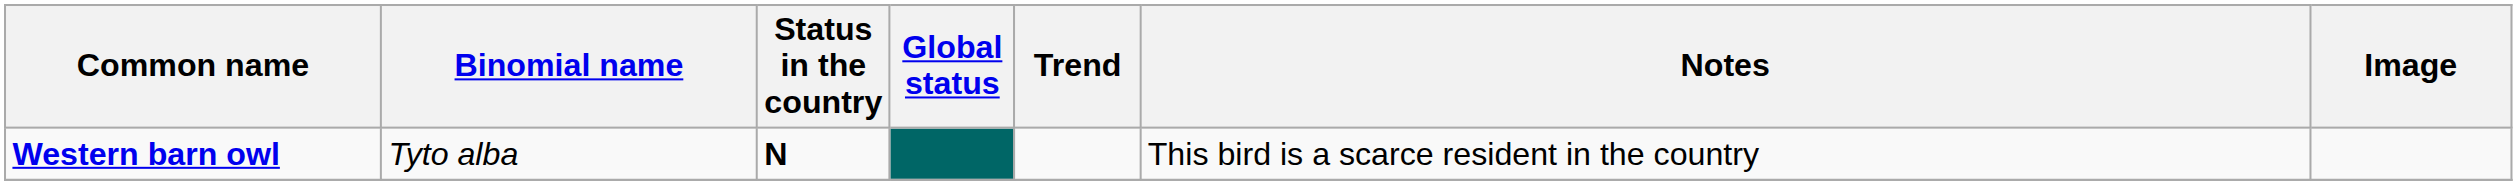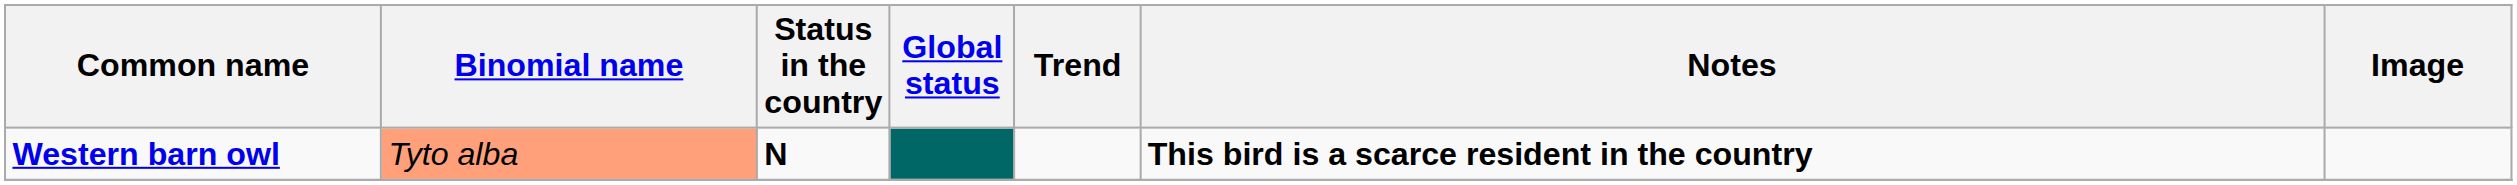(453, 153) no background -> (453, 153) lightsalmon background
(1453, 153) normal -> (1480, 153) bold
